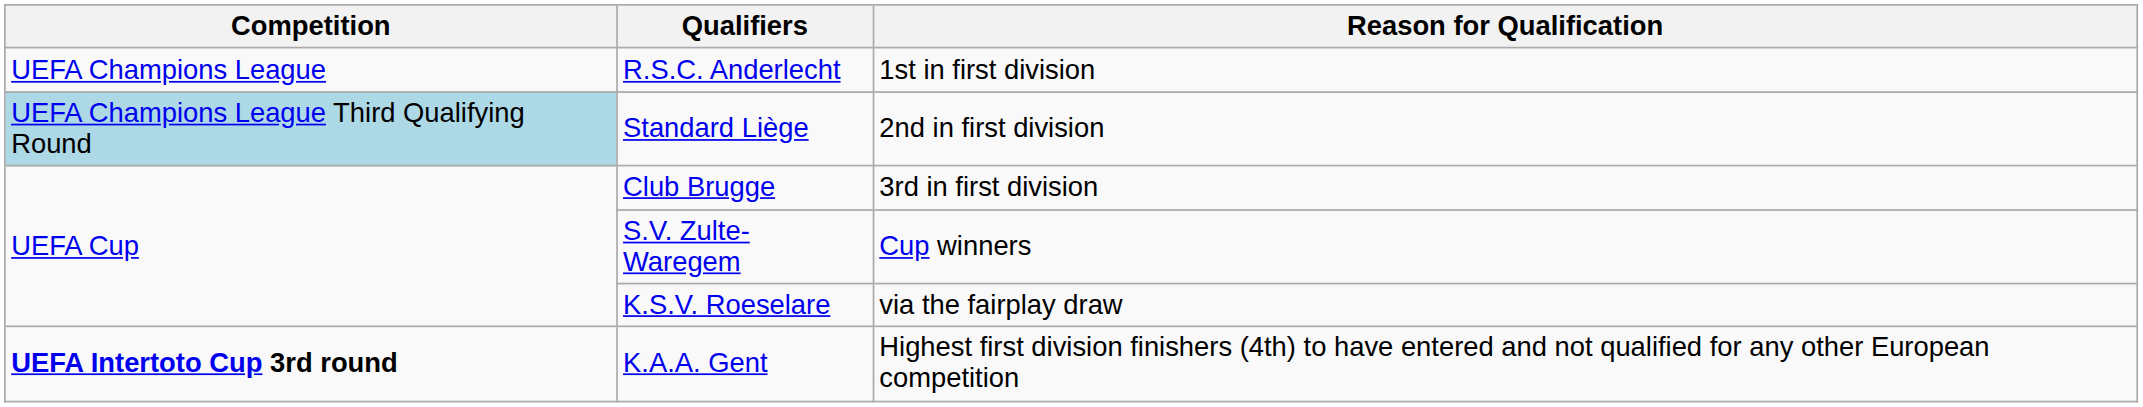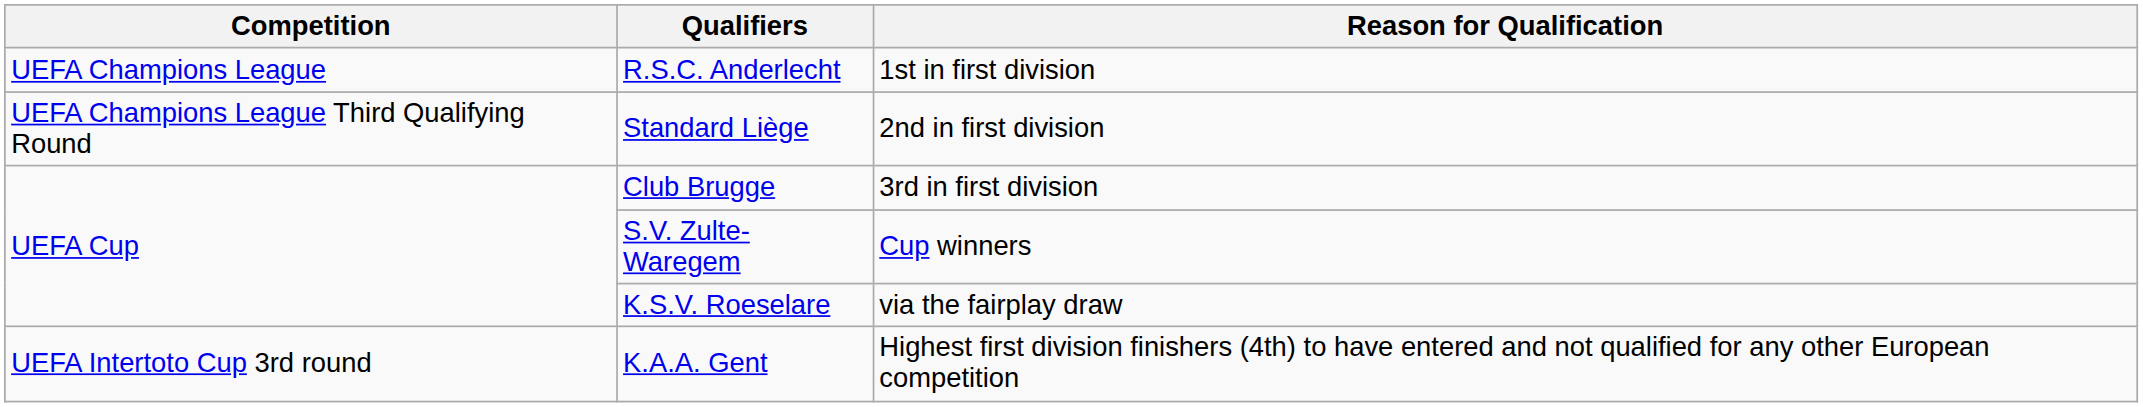(268, 128) lightblue background -> (268, 128) no background
(204, 363) bold -> (191, 363) normal
